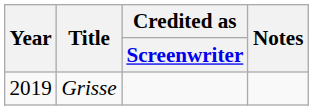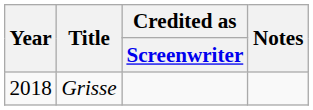(31, 88) 2019 -> (31, 88) 2018
